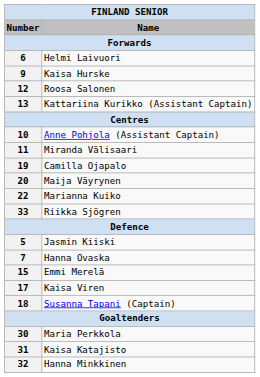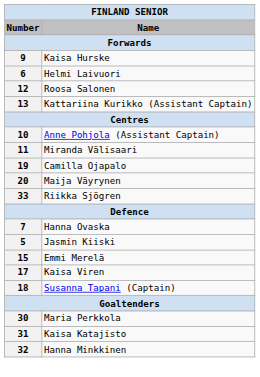rows swapped: (23, 58) <-> (23, 73)
- row: (23, 196)
rows swapped: (23, 242) <-> (23, 257)
